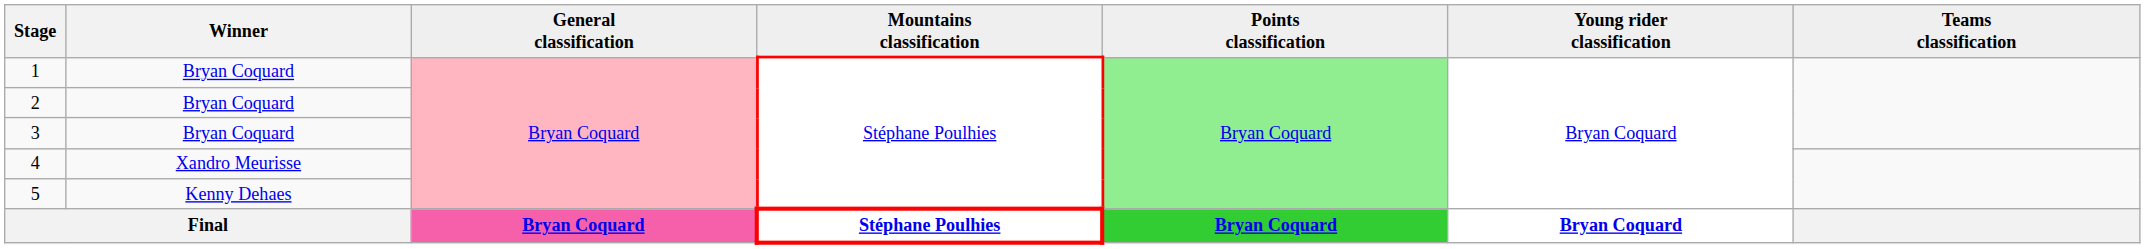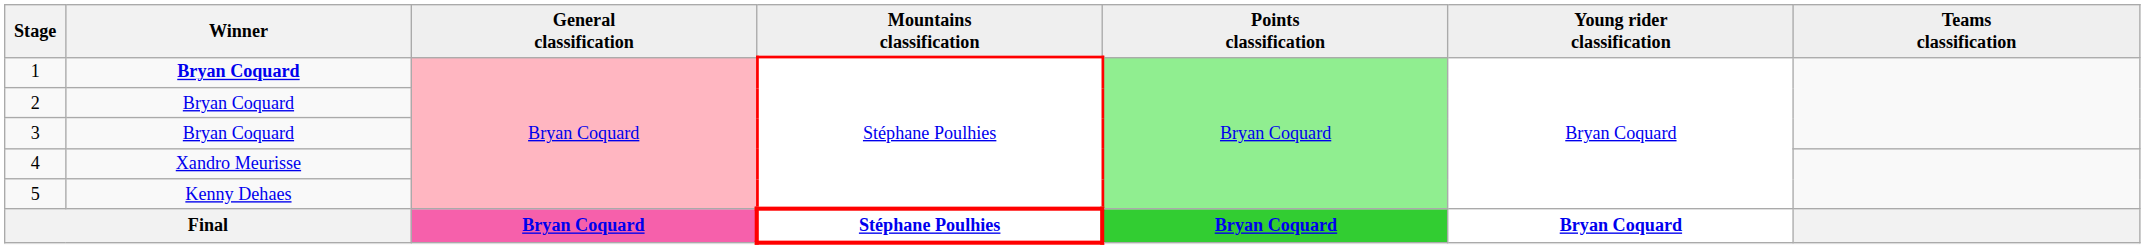(238, 72) normal -> (238, 72) bold
